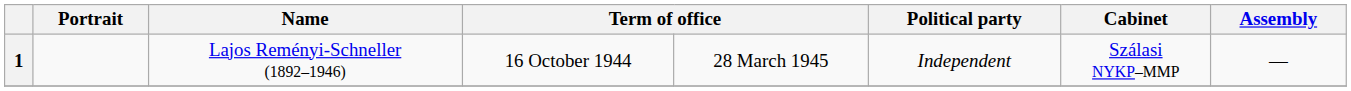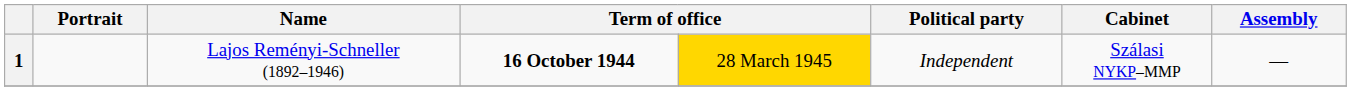(568, 60) normal -> (569, 60) bold
(771, 60) no background -> (774, 60) gold background
